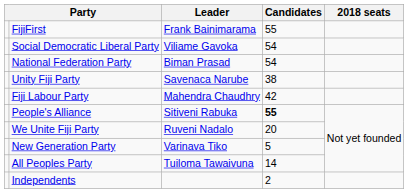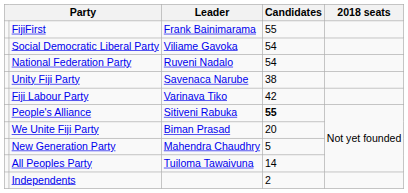(197, 63) Biman Prasad -> (198, 63) Ruveni Nadalo
(212, 96) Mahendra Chaudhry -> (195, 96) Varinava Tiko
(198, 130) Ruveni Nadalo -> (197, 130) Biman Prasad
(195, 146) Varinava Tiko -> (212, 146) Mahendra Chaudhry
